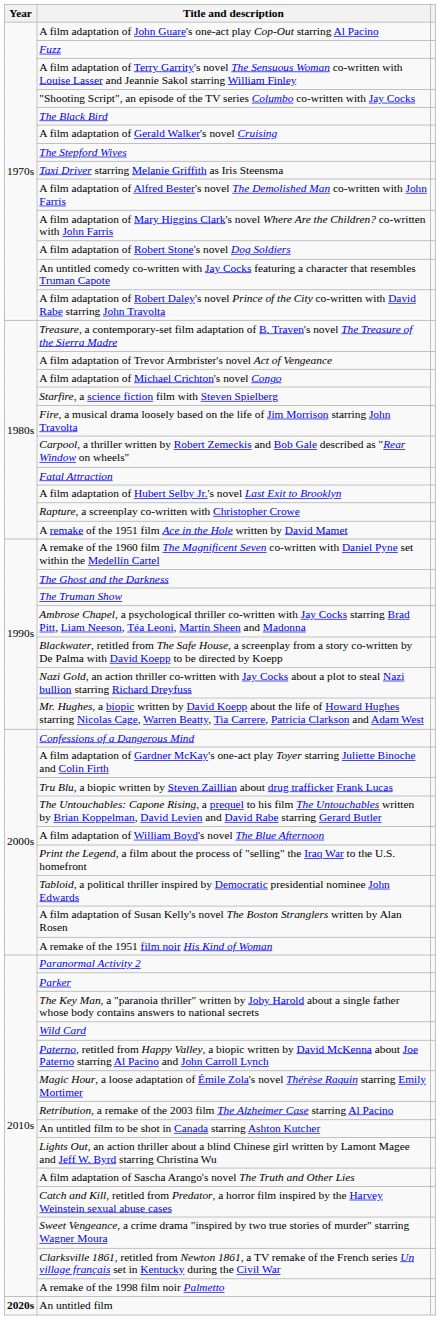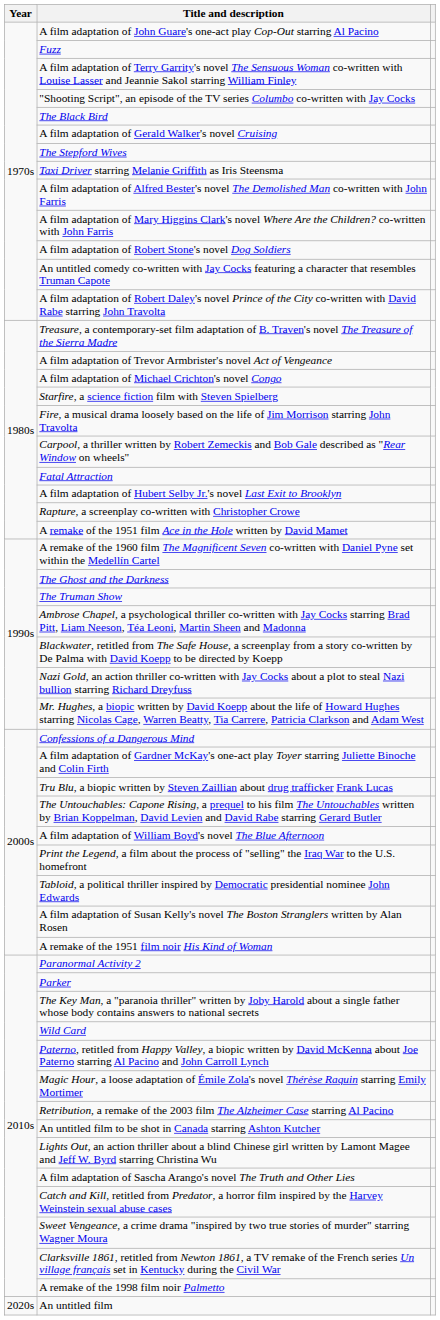(21, 1305) bold -> (21, 1305) normal
